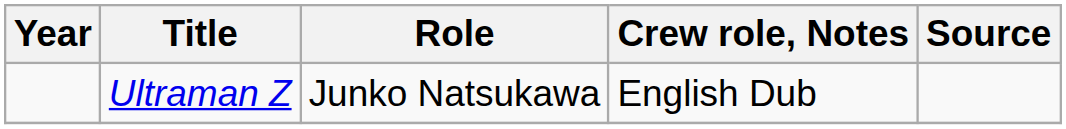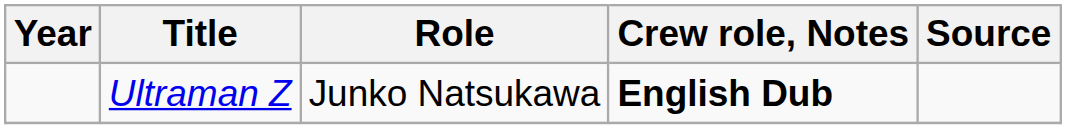(717, 92) normal -> (725, 92) bold
